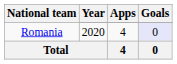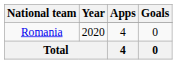(155, 31) lavender background -> (155, 31) no background
